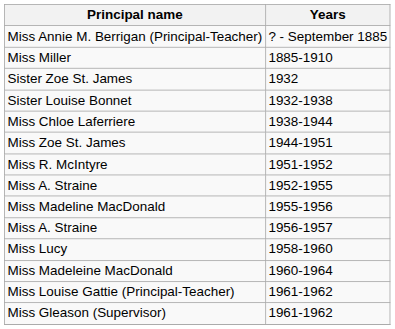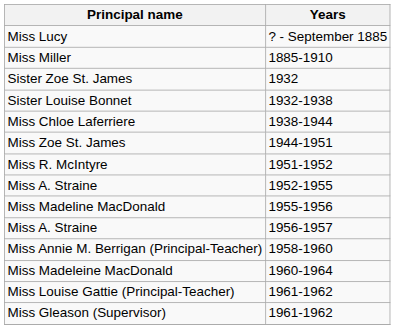(135, 36) Miss Annie M. Berrigan (Principal-Teacher) -> (37, 36) Miss Lucy
(37, 249) Miss Lucy -> (135, 249) Miss Annie M. Berrigan (Principal-Teacher)
